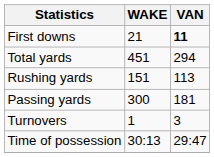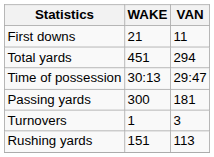(180, 36) bold -> (180, 36) normal
rows swapped: (50, 78) <-> (64, 141)
